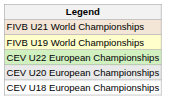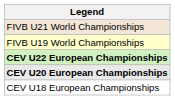(83, 58) normal -> (87, 58) bold
(83, 73) normal -> (87, 73) bold
